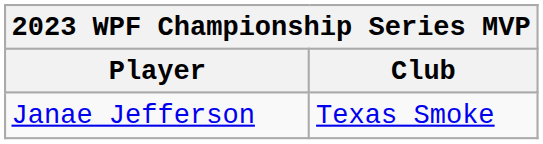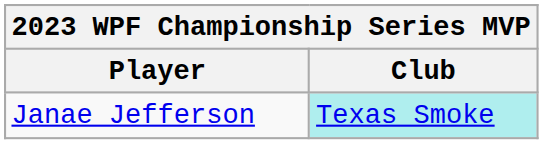(405, 115) no background -> (405, 115) paleturquoise background
